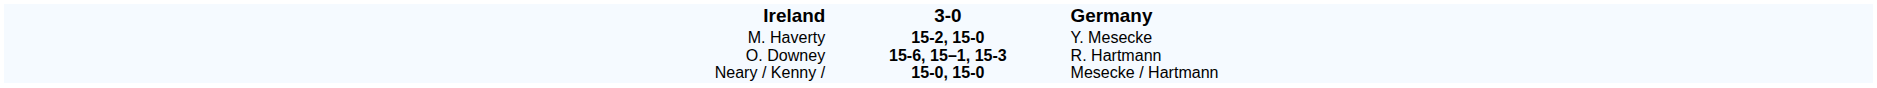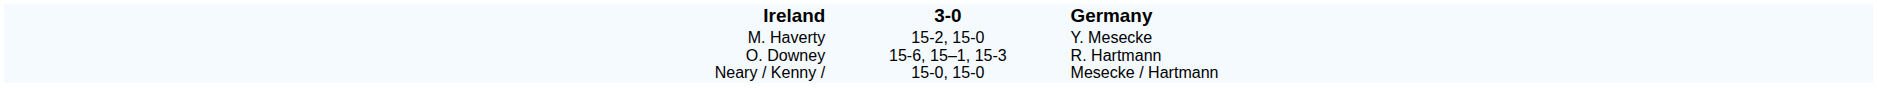(948, 55) bold -> (948, 55) normal
